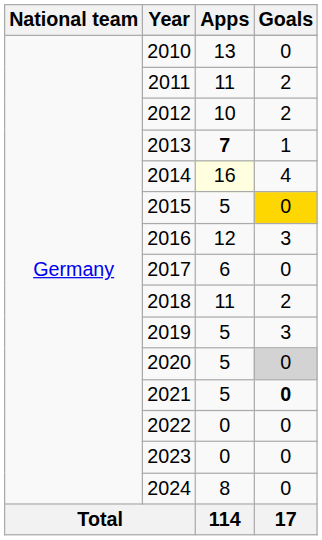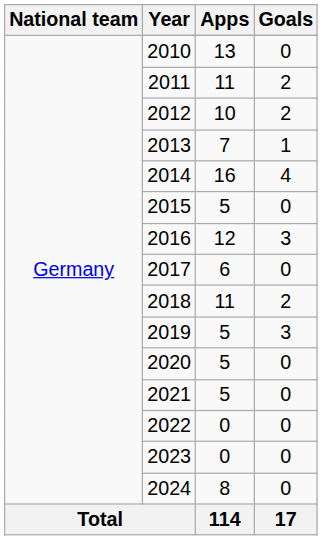(225, 144) bold -> (225, 144) normal
(225, 176) lightyellow background -> (225, 176) no background
(286, 207) gold background -> (286, 207) no background
(286, 363) lightgrey background -> (286, 363) no background
(286, 394) bold -> (286, 394) normal
